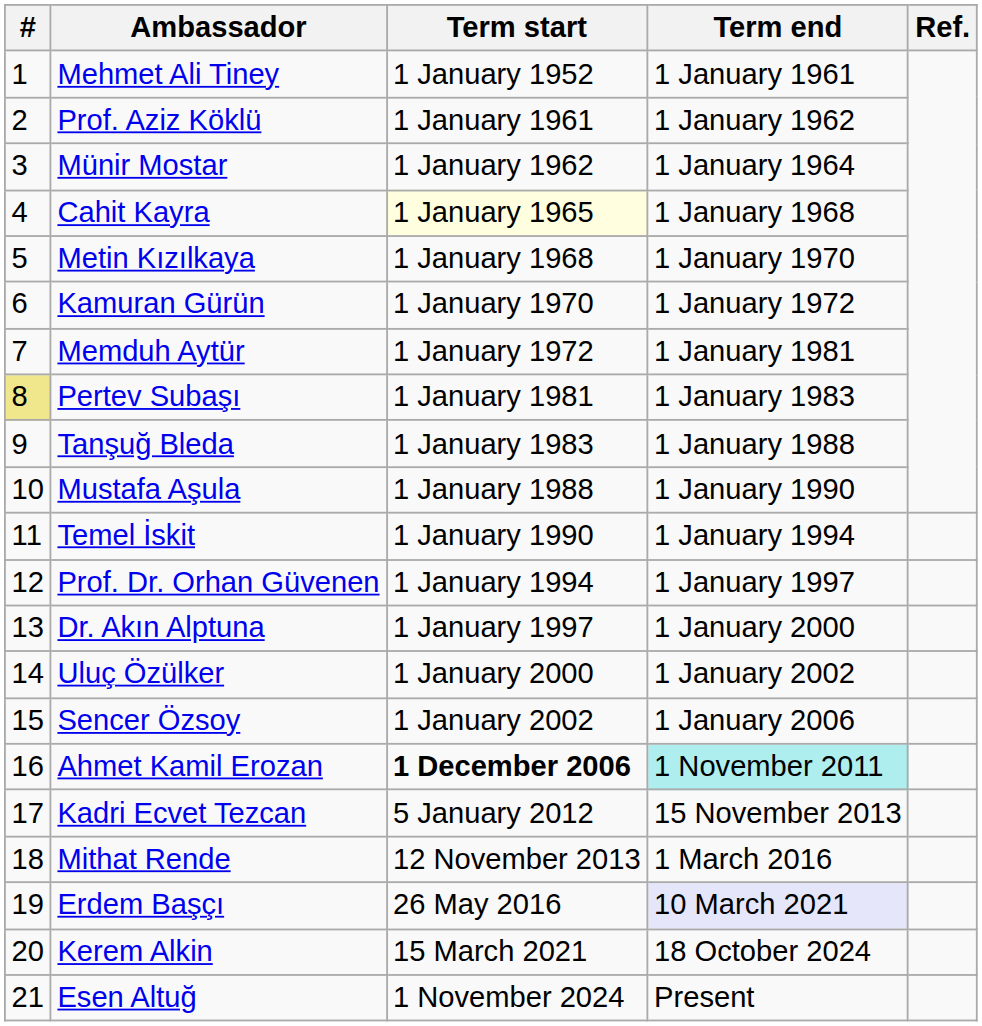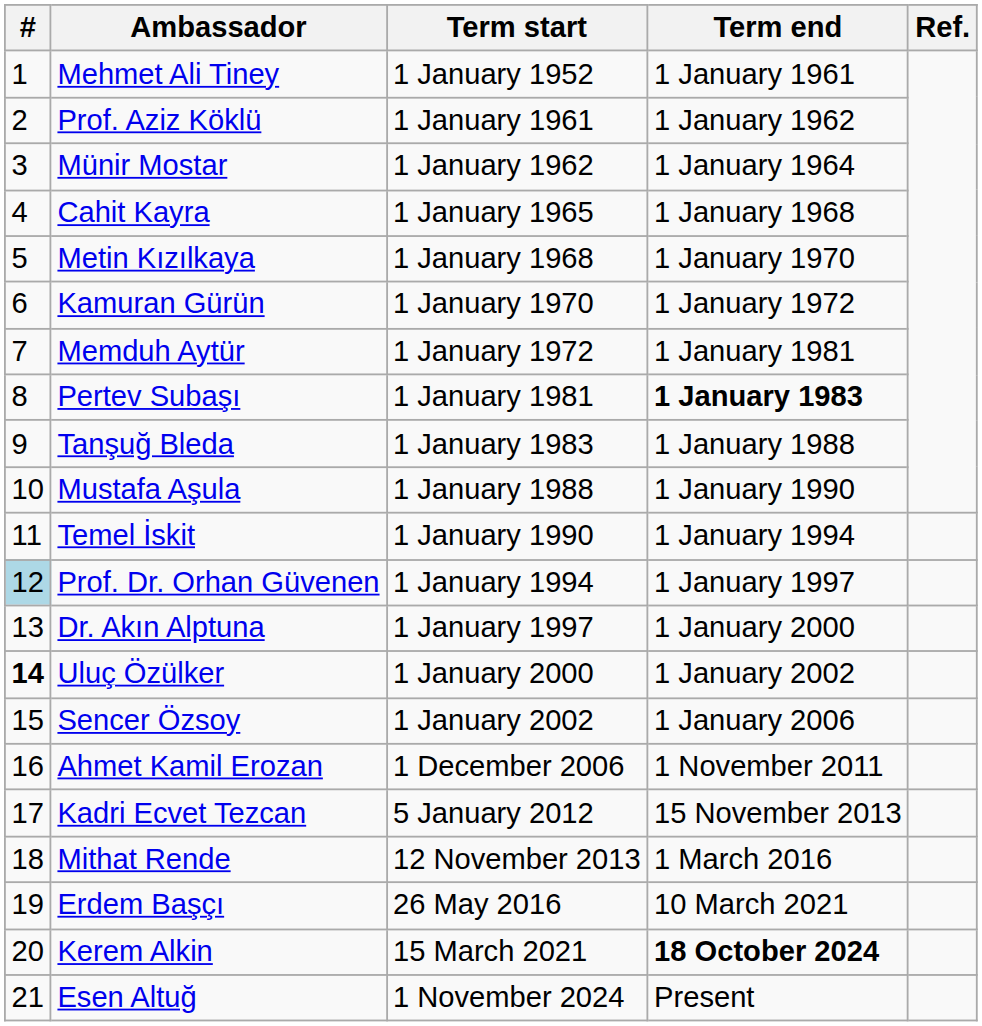(493, 212) lightyellow background -> (493, 212) no background
(20, 397) khaki background -> (20, 397) no background
(754, 397) normal -> (759, 397) bold
(28, 581) no background -> (28, 581) lightblue background
(28, 674) normal -> (28, 674) bold
(512, 766) bold -> (509, 766) normal
(769, 766) paleturquoise background -> (769, 766) no background
(751, 905) lavender background -> (751, 905) no background
(763, 951) normal -> (767, 951) bold
